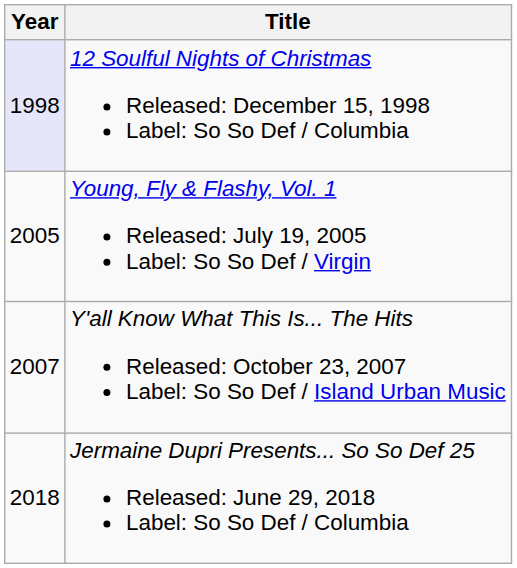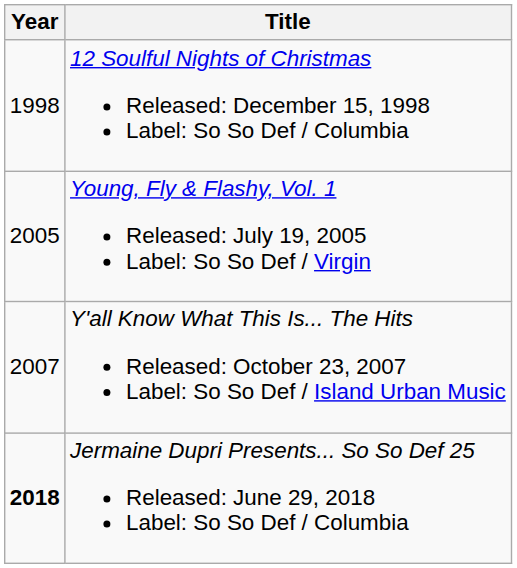(35, 105) lavender background -> (35, 105) no background
(35, 497) normal -> (35, 497) bold
